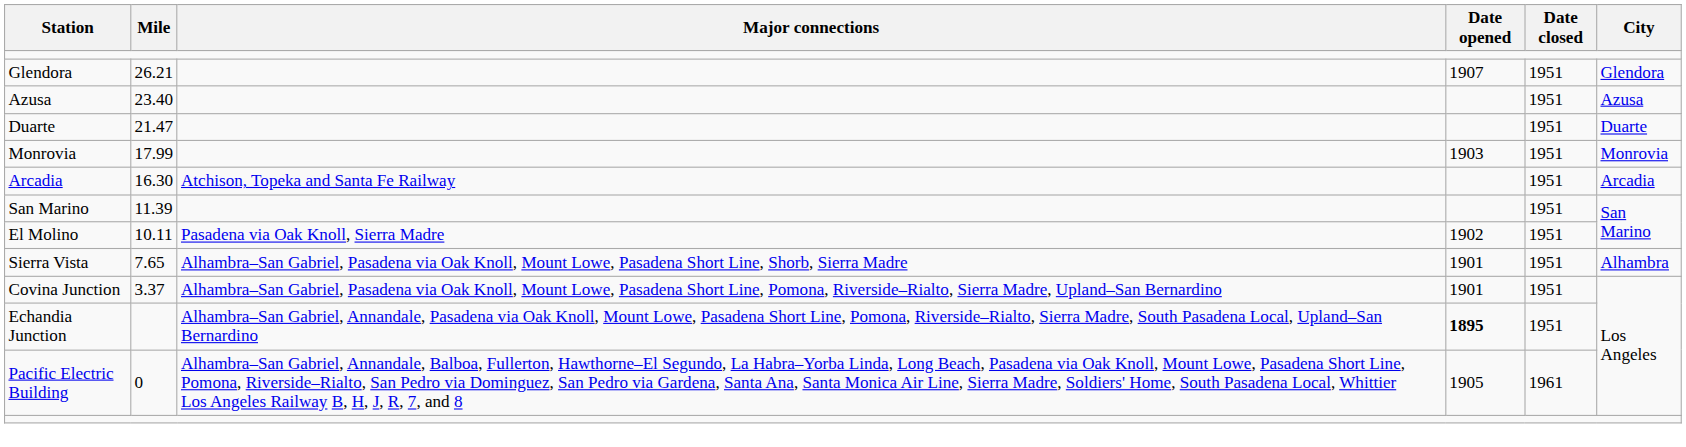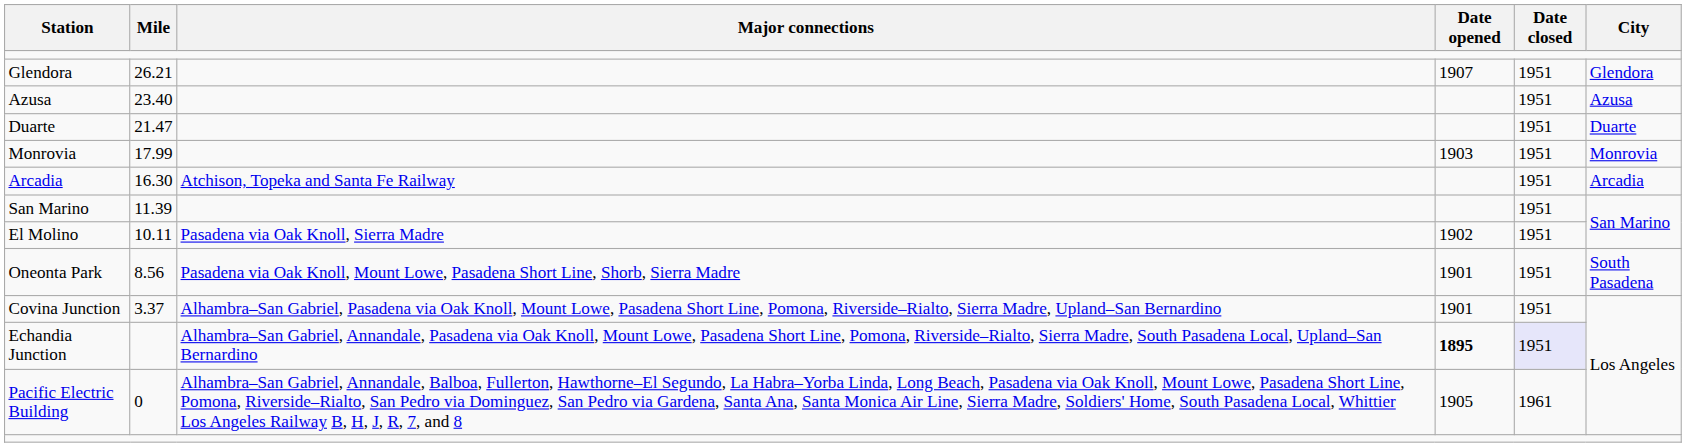+ row: (55, 272)
- row: (48, 262)
(1546, 326) no background -> (1535, 345) lavender background
